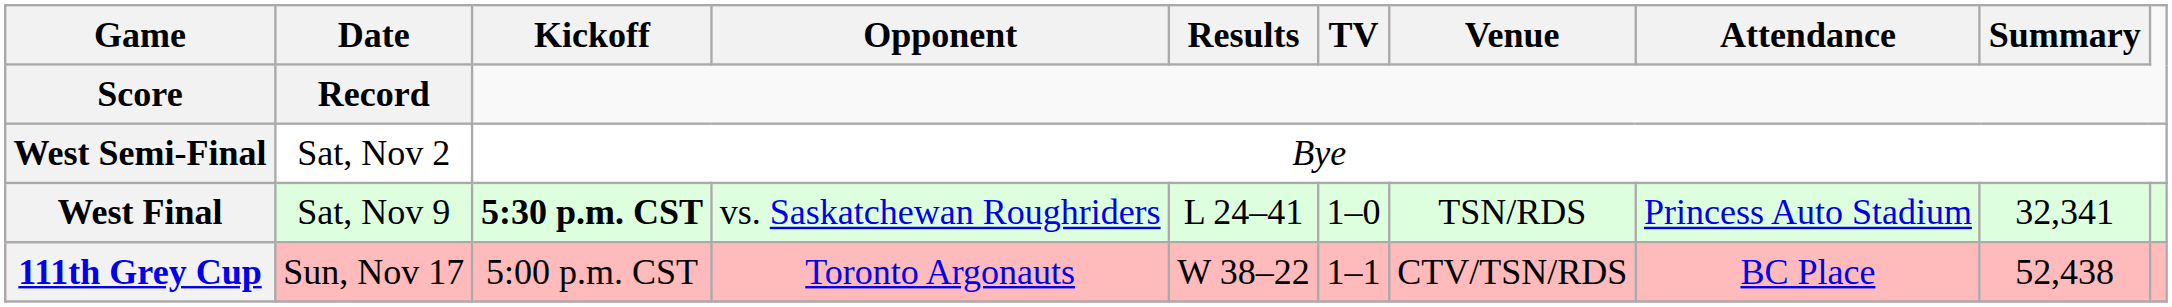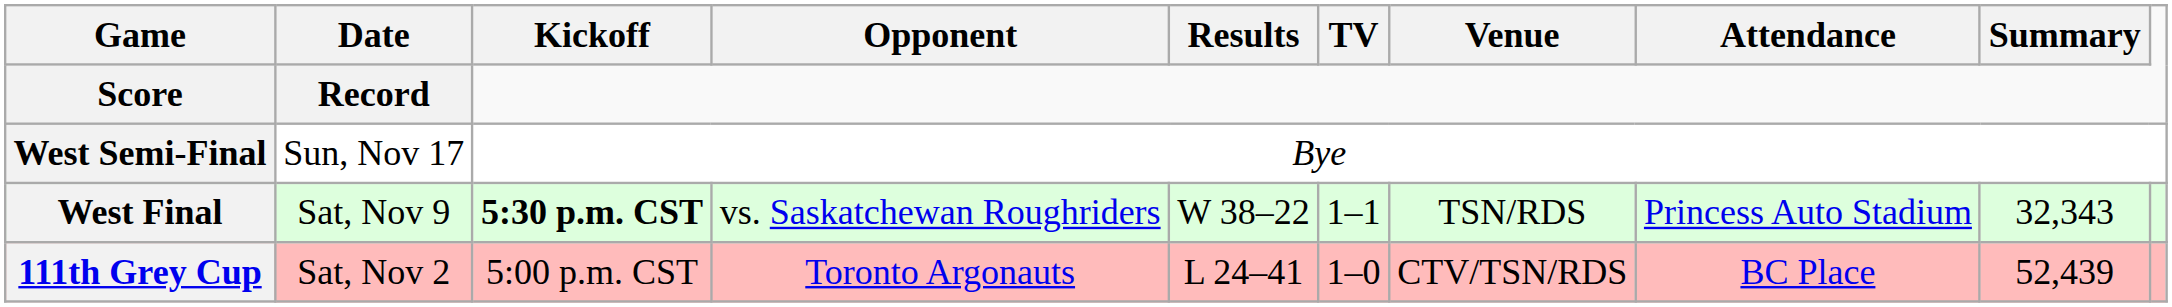(374, 153) Sat, Nov 2 -> (374, 153) Sun, Nov 17
(1244, 212) L 24–41 -> (1244, 212) W 38–22
(1353, 212) 1–0 -> (1353, 212) 1–1
(2065, 212) 32,341 -> (2065, 212) 32,343
(374, 271) Sun, Nov 17 -> (374, 271) Sat, Nov 2
(1244, 271) W 38–22 -> (1244, 271) L 24–41
(1353, 271) 1–1 -> (1353, 271) 1–0
(2065, 271) 52,438 -> (2065, 271) 52,439
